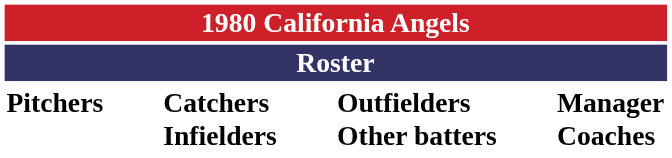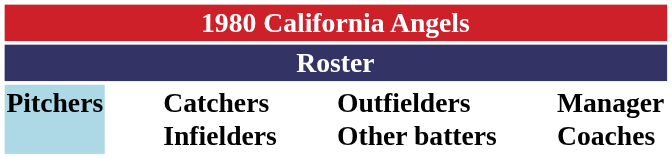(55, 102) no background -> (55, 102) lightblue background
